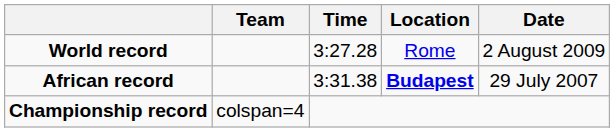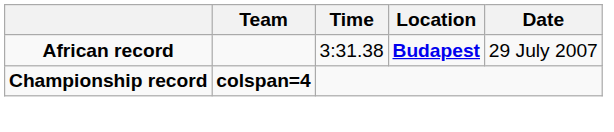- row: (108, 50)
(260, 111) normal -> (264, 80) bold
